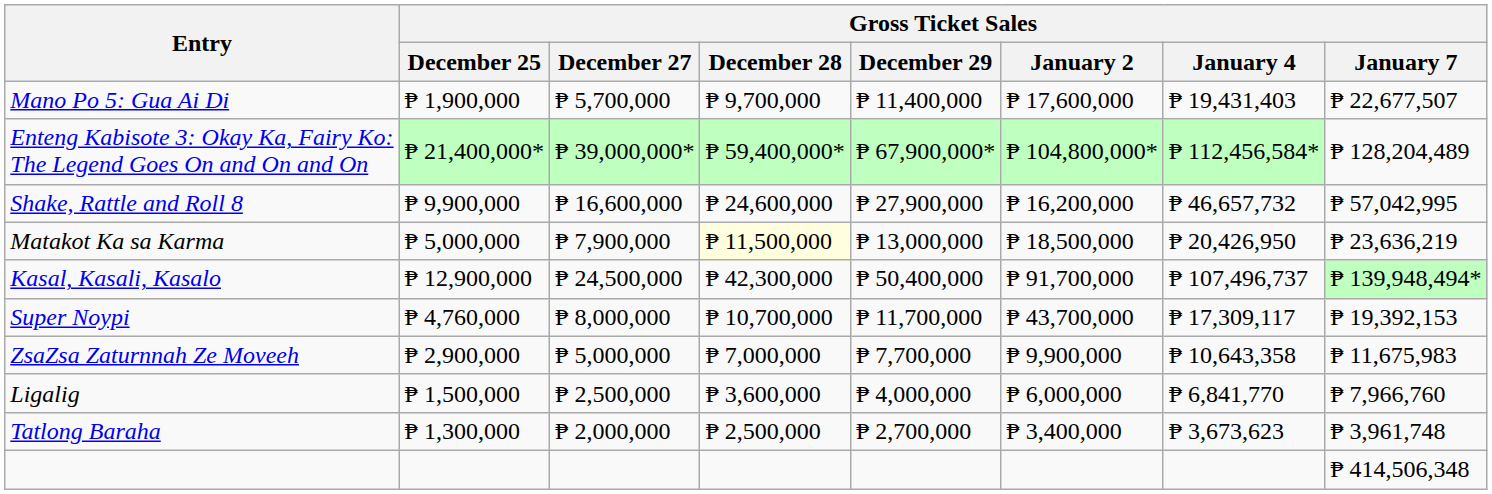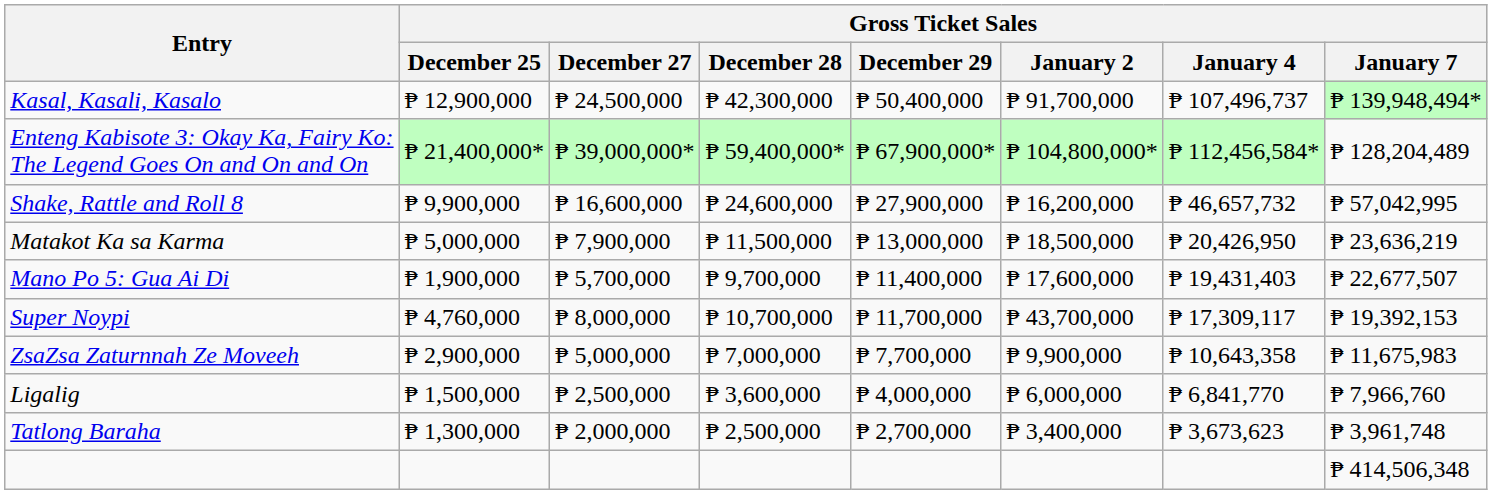rows swapped: (116, 278) <-> (120, 99)
(769, 240) lightyellow background -> (769, 240) no background
